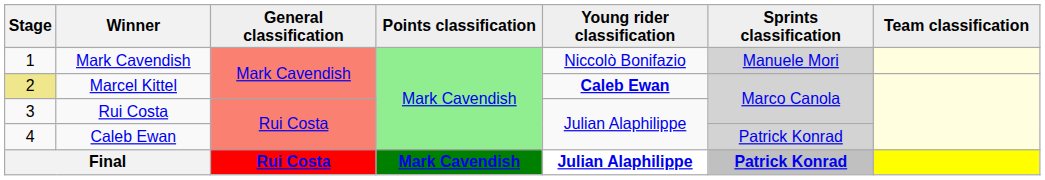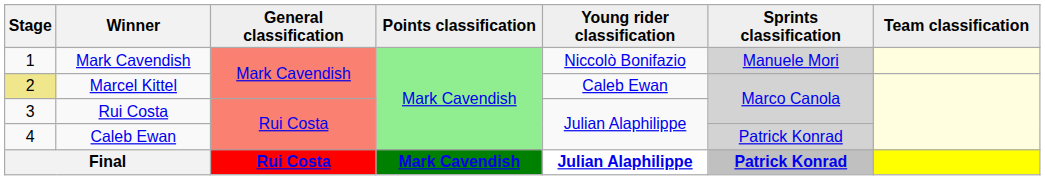(625, 86) bold -> (625, 86) normal
